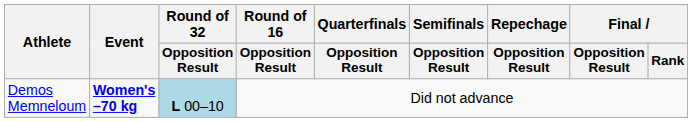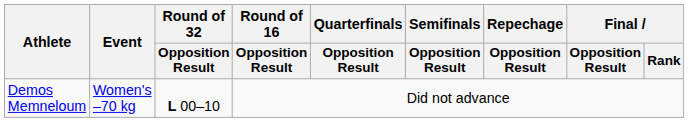(124, 99) bold -> (122, 99) normal
(198, 106) lightblue background -> (194, 106) no background
